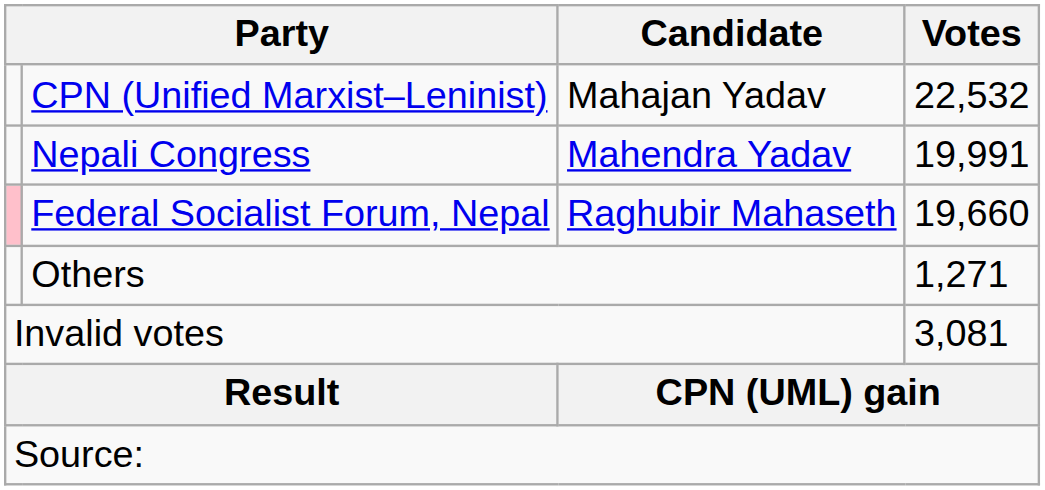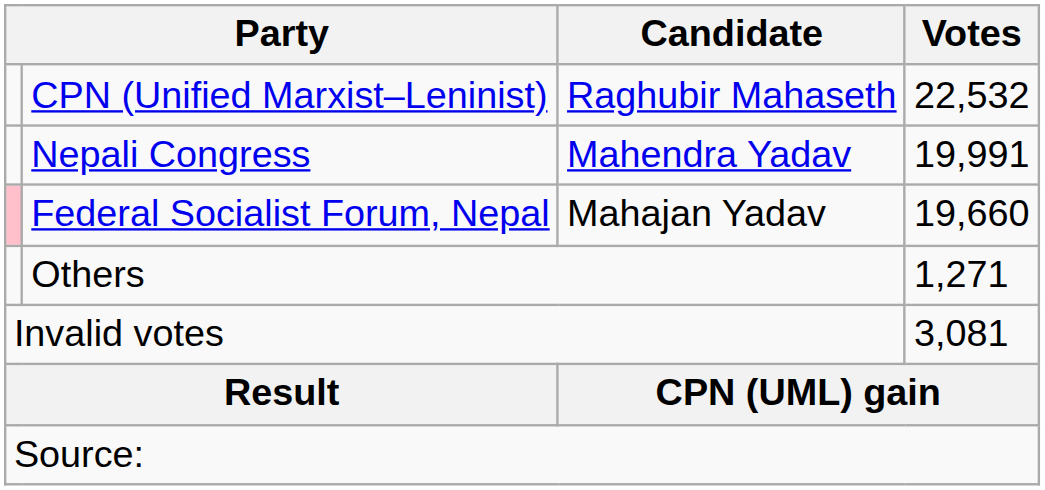(697, 94) Mahajan Yadav -> (732, 94) Raghubir Mahaseth
(732, 214) Raghubir Mahaseth -> (697, 214) Mahajan Yadav
